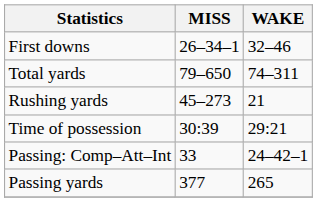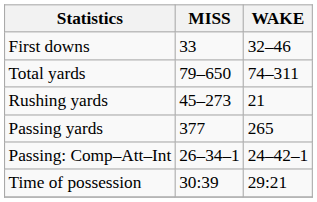(209, 45) 26–34–1 -> (188, 45) 33
rows swapped: (56, 182) <-> (75, 128)
(188, 155) 33 -> (209, 155) 26–34–1
